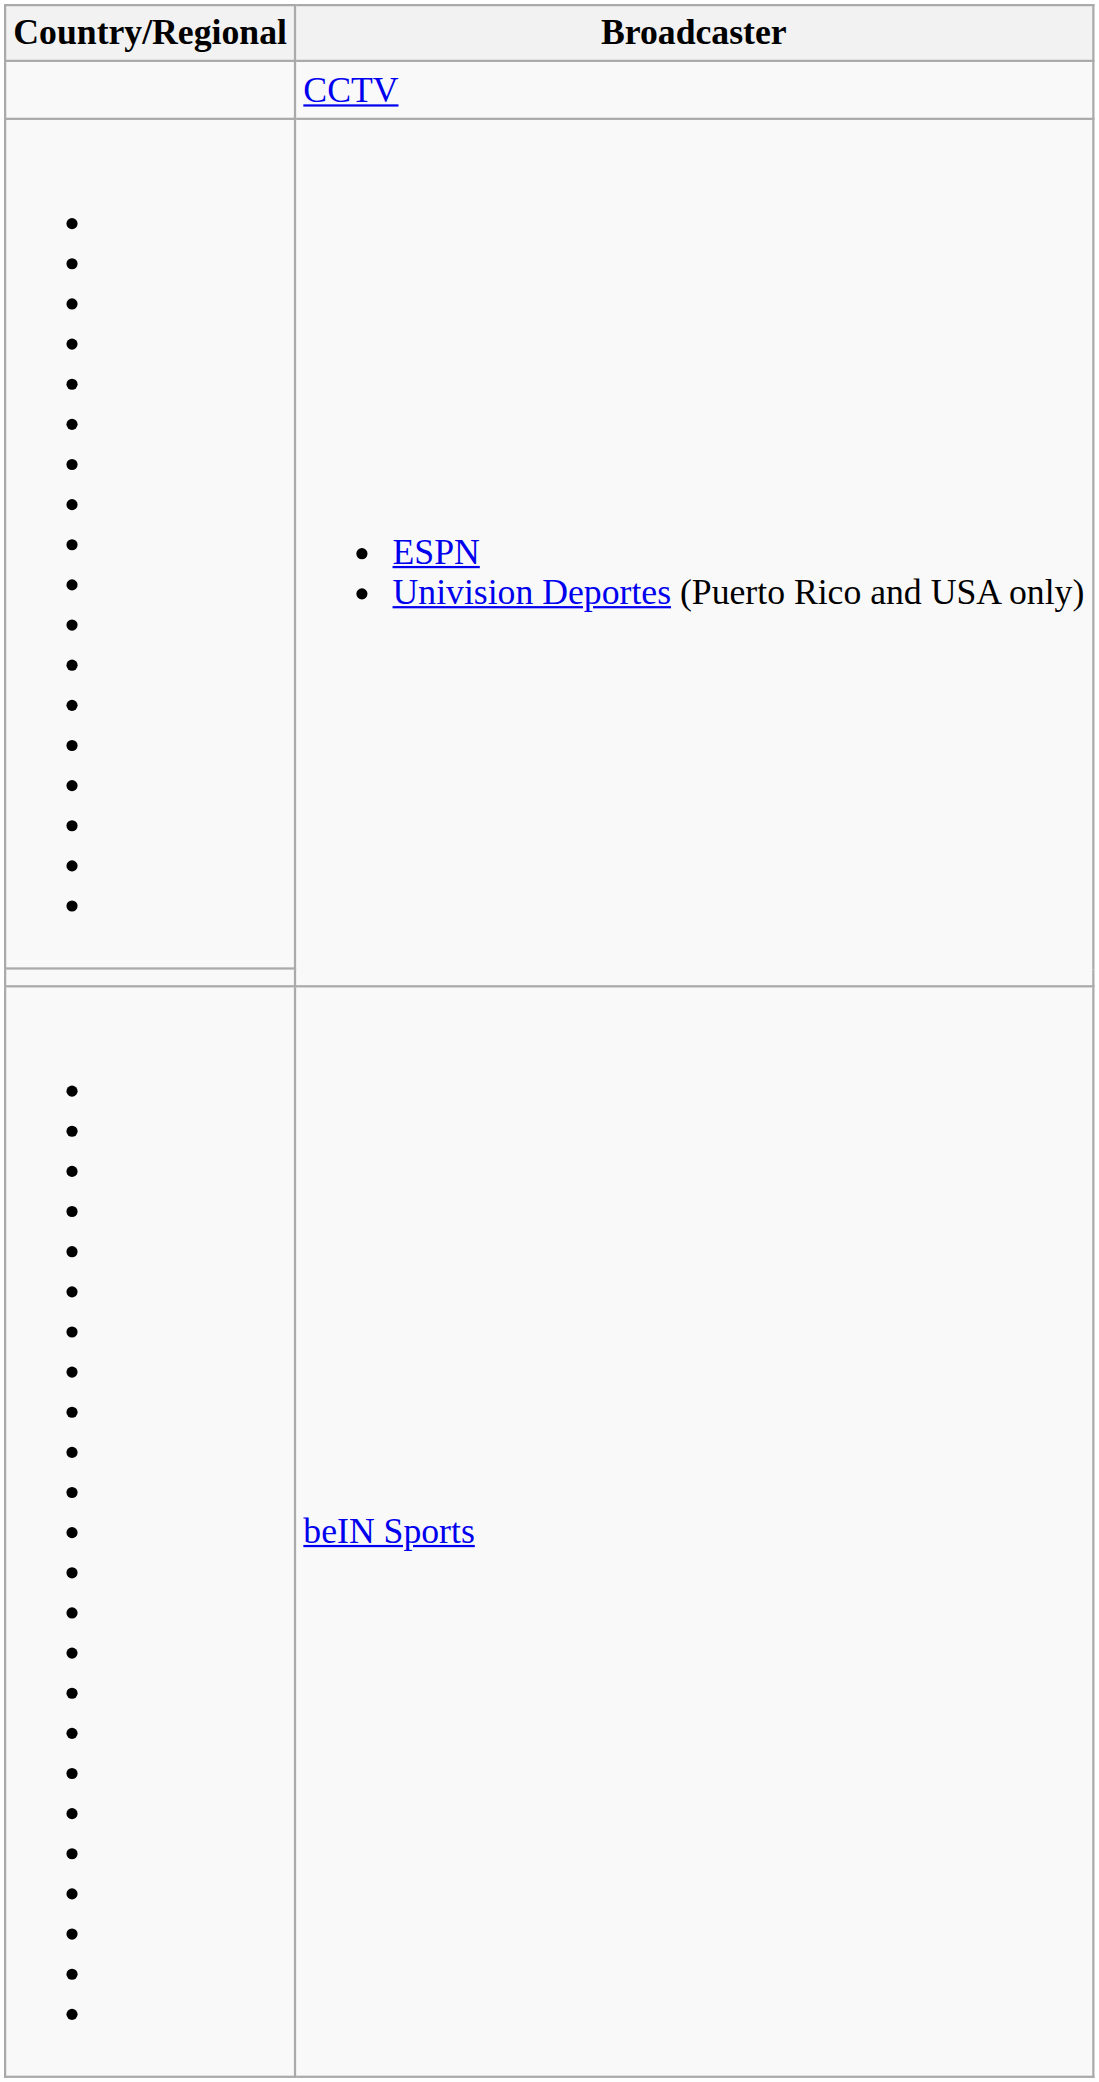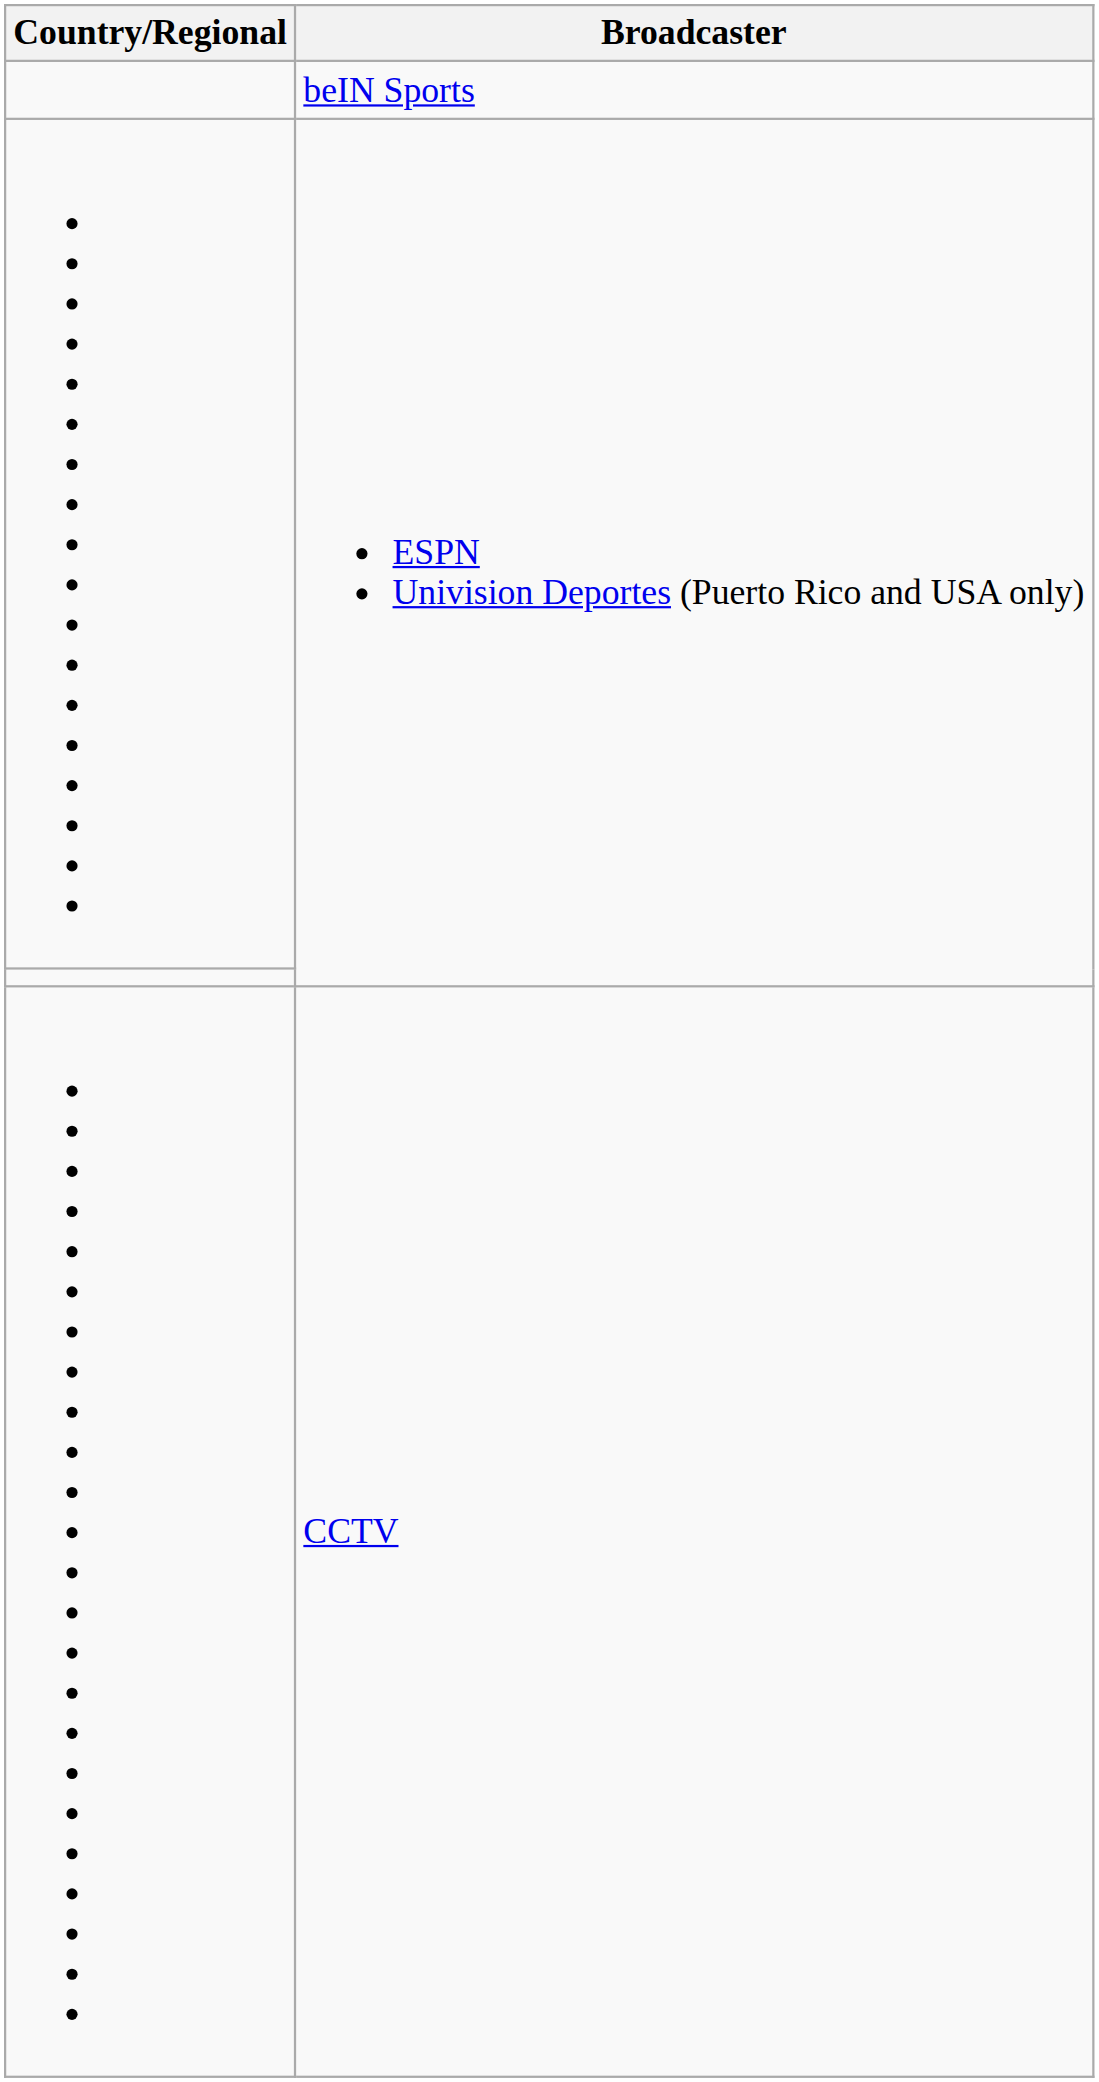(351, 89) CCTV -> (389, 89) beIN Sports
(389, 1530) beIN Sports -> (351, 1530) CCTV
